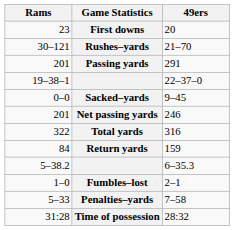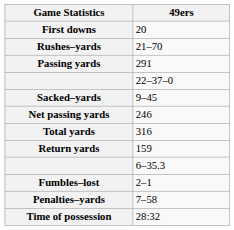- column: (38, 13)
